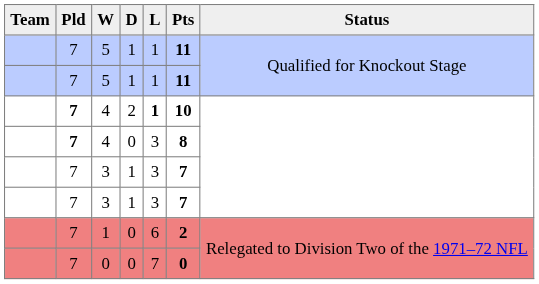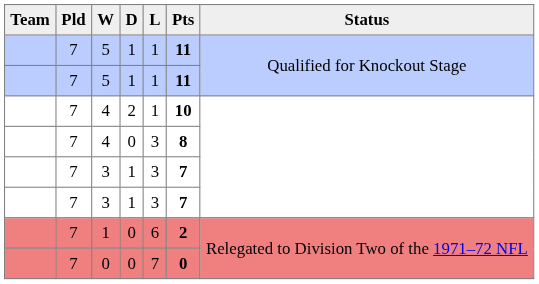(74, 111) bold -> (74, 111) normal
(155, 111) bold -> (155, 111) normal
(74, 141) bold -> (74, 141) normal
